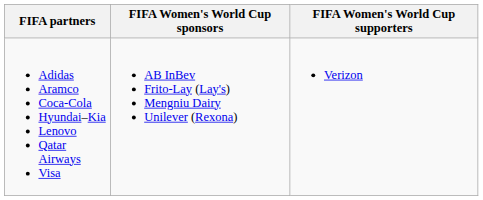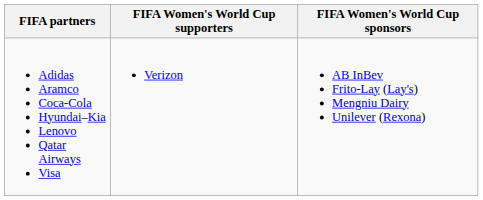columns swapped: (200, 21) <-> (384, 21)
